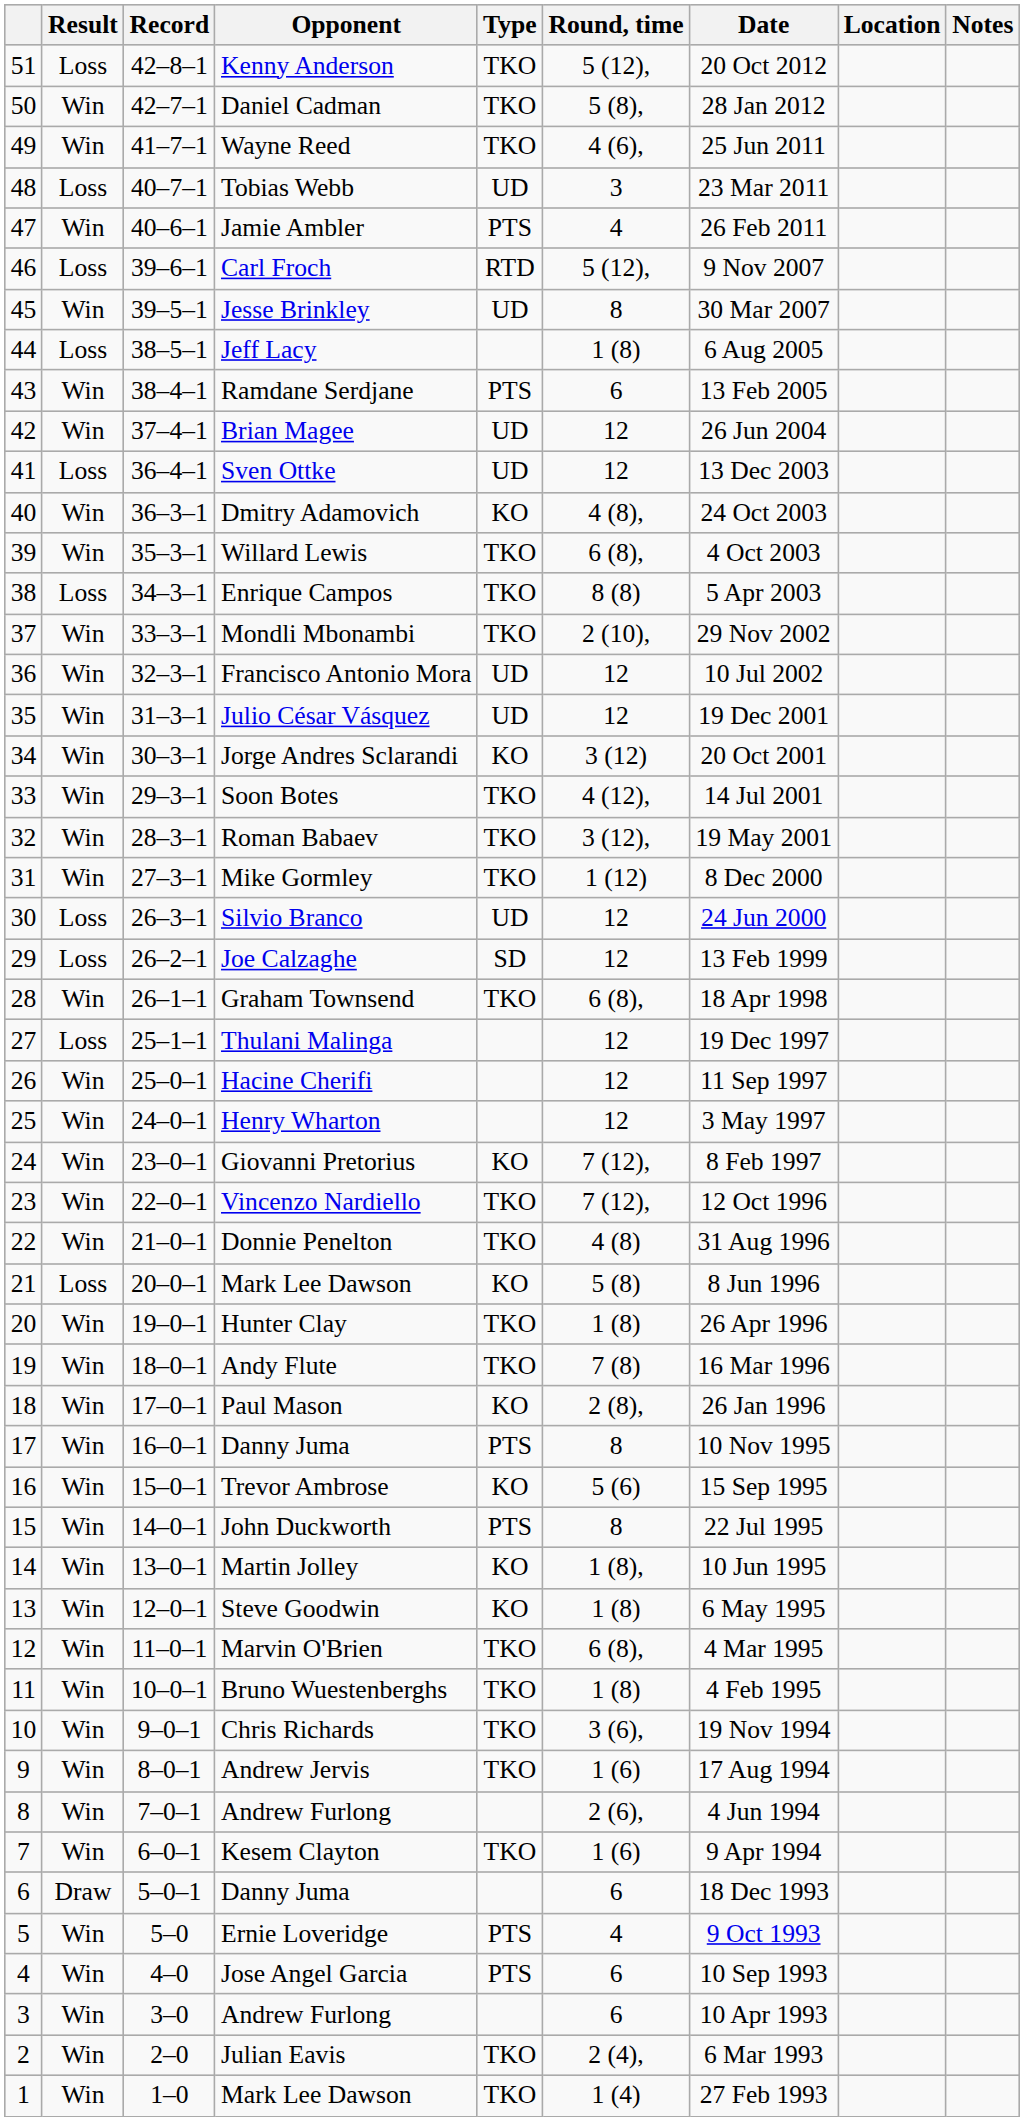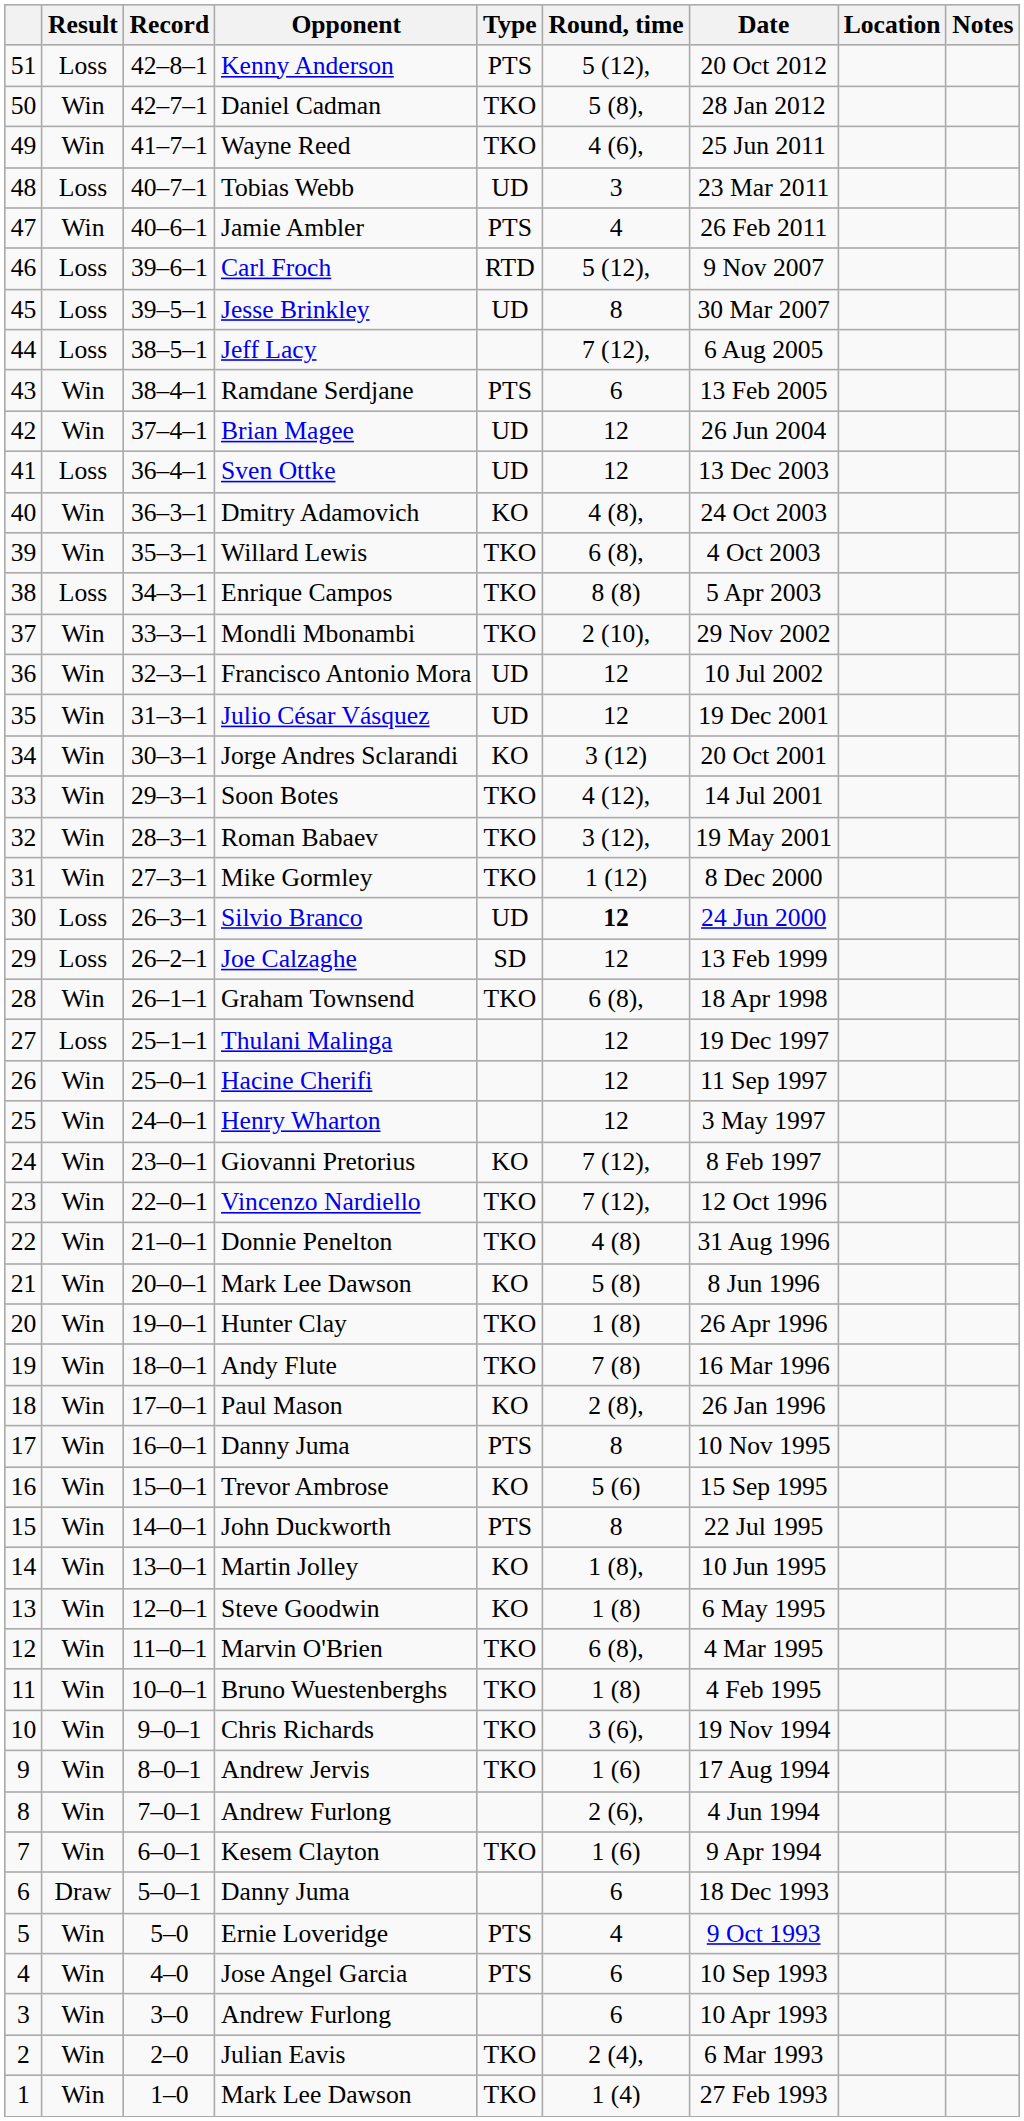(510, 65) TKO -> (510, 65) PTS
(83, 308) Win -> (83, 308) Loss
(616, 349) 1 (8) -> (616, 349) 7 (12),
(616, 918) normal -> (616, 918) bold
(83, 1283) Loss -> (83, 1283) Win
